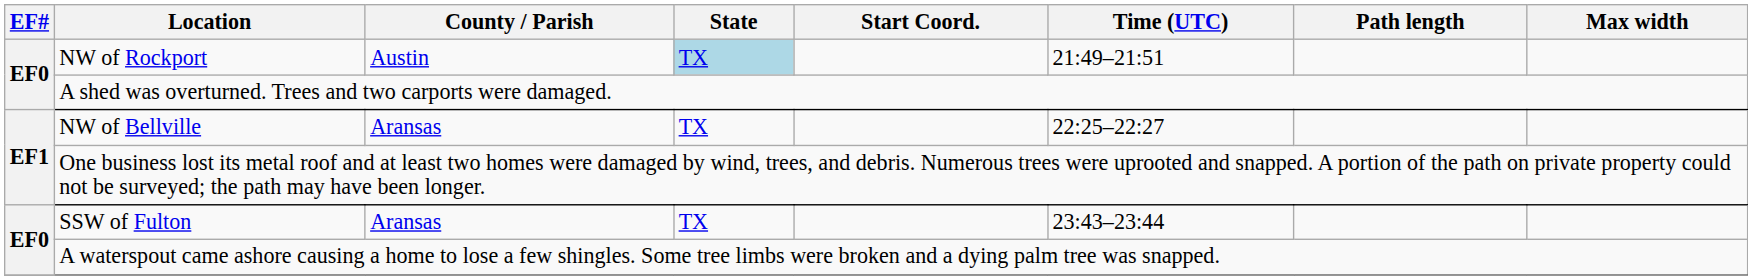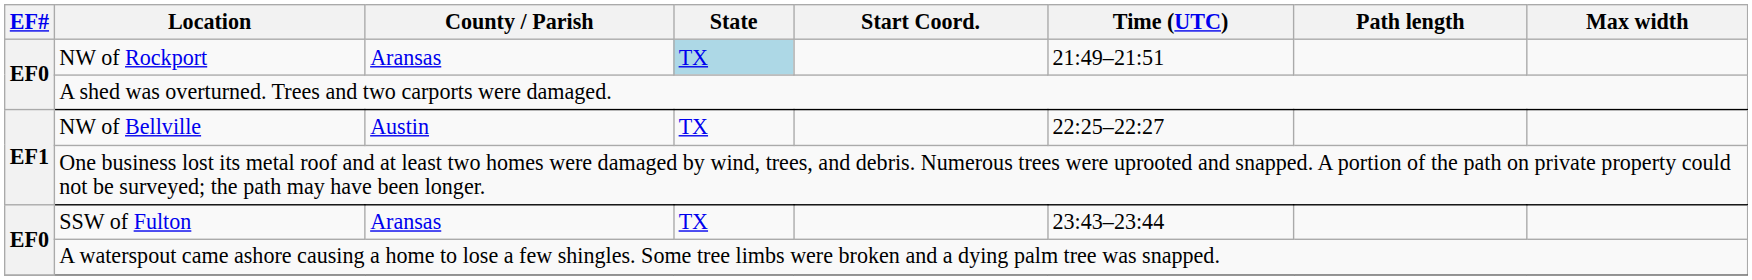(400, 57) Austin -> (406, 57) Aransas
(406, 127) Aransas -> (400, 127) Austin
